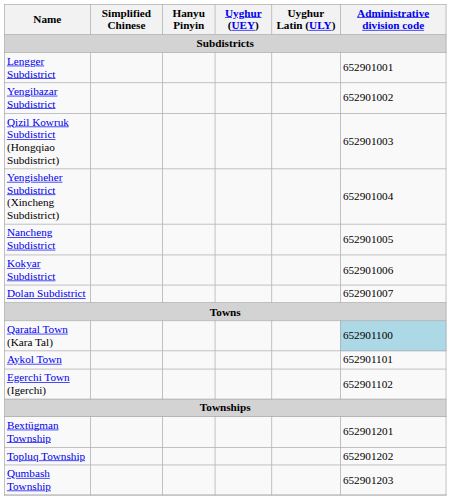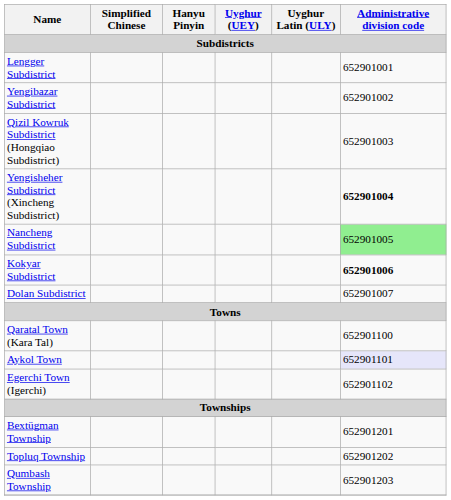(368, 196) normal -> (368, 196) bold
(368, 239) no background -> (368, 239) lightgreen background
(368, 270) normal -> (368, 270) bold
(368, 335) lightblue background -> (368, 335) no background
(368, 359) no background -> (368, 359) lavender background
